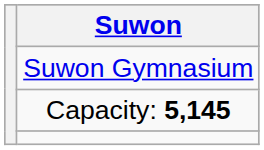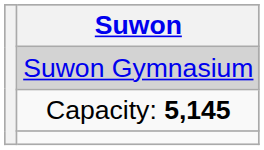(138, 67) no background -> (138, 67) lightgrey background
